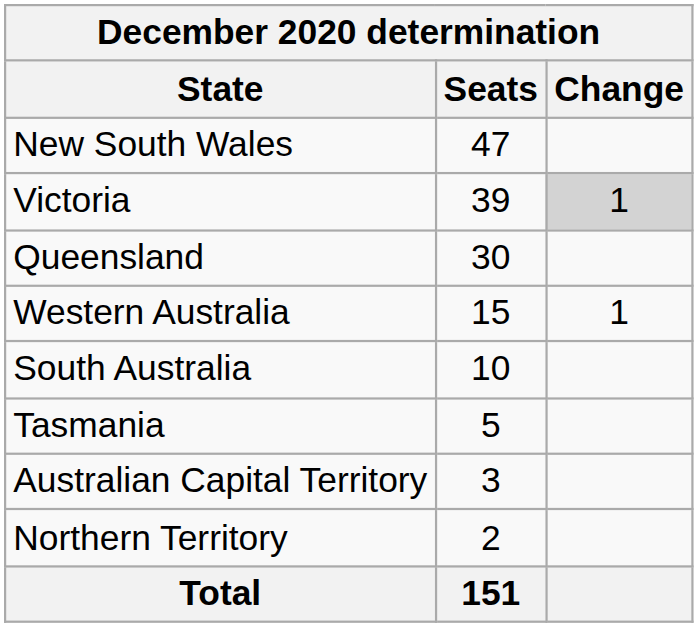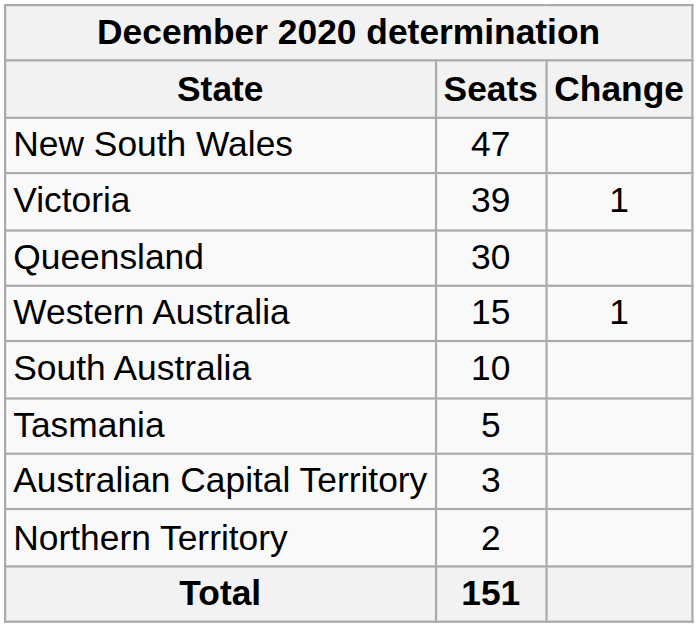(619, 200) lightgrey background -> (619, 200) no background
